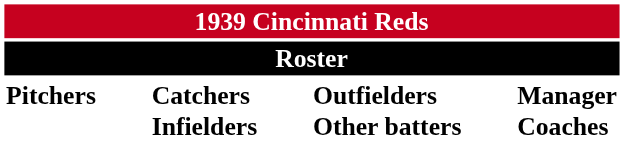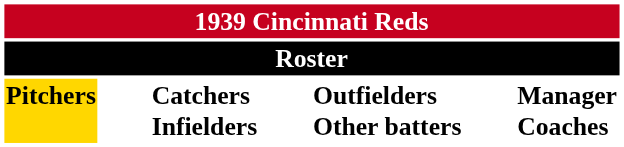(51, 95) no background -> (51, 95) gold background
